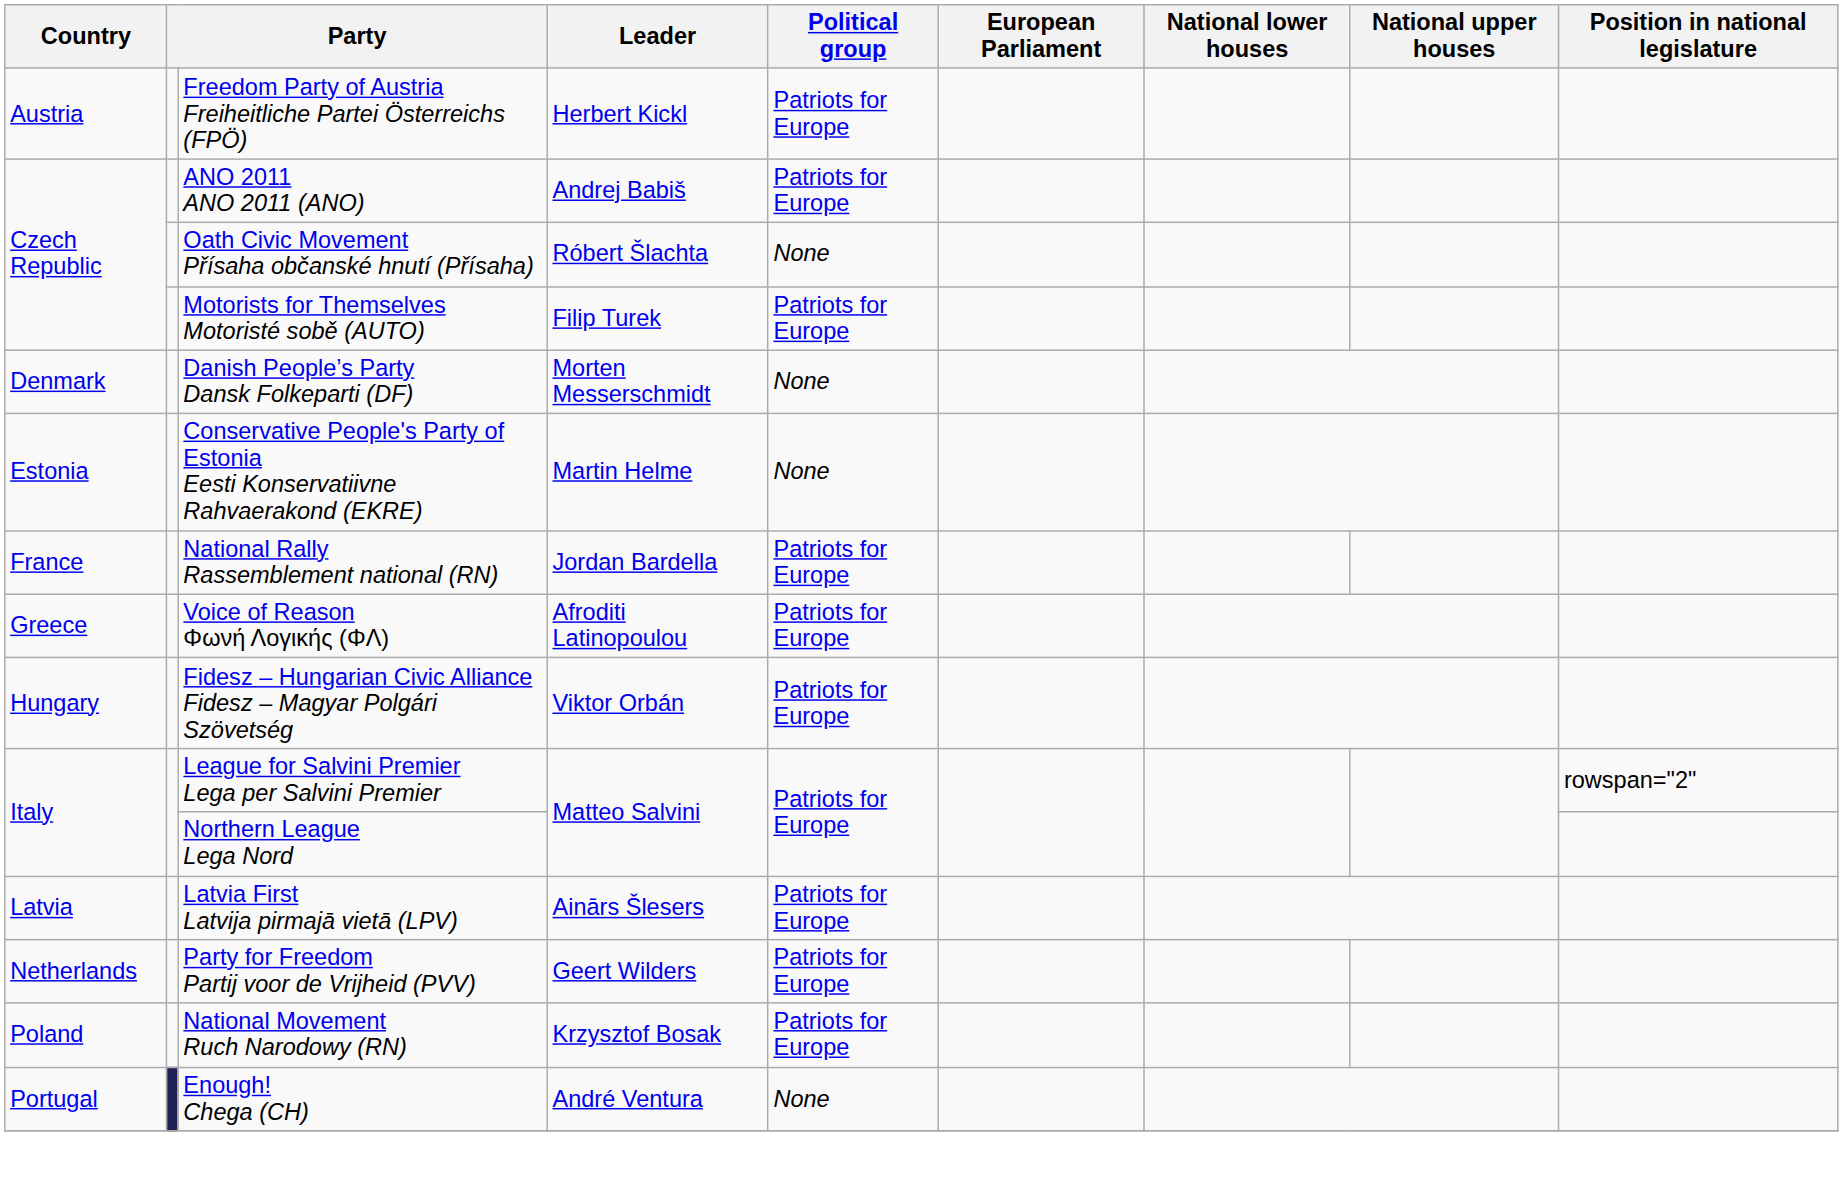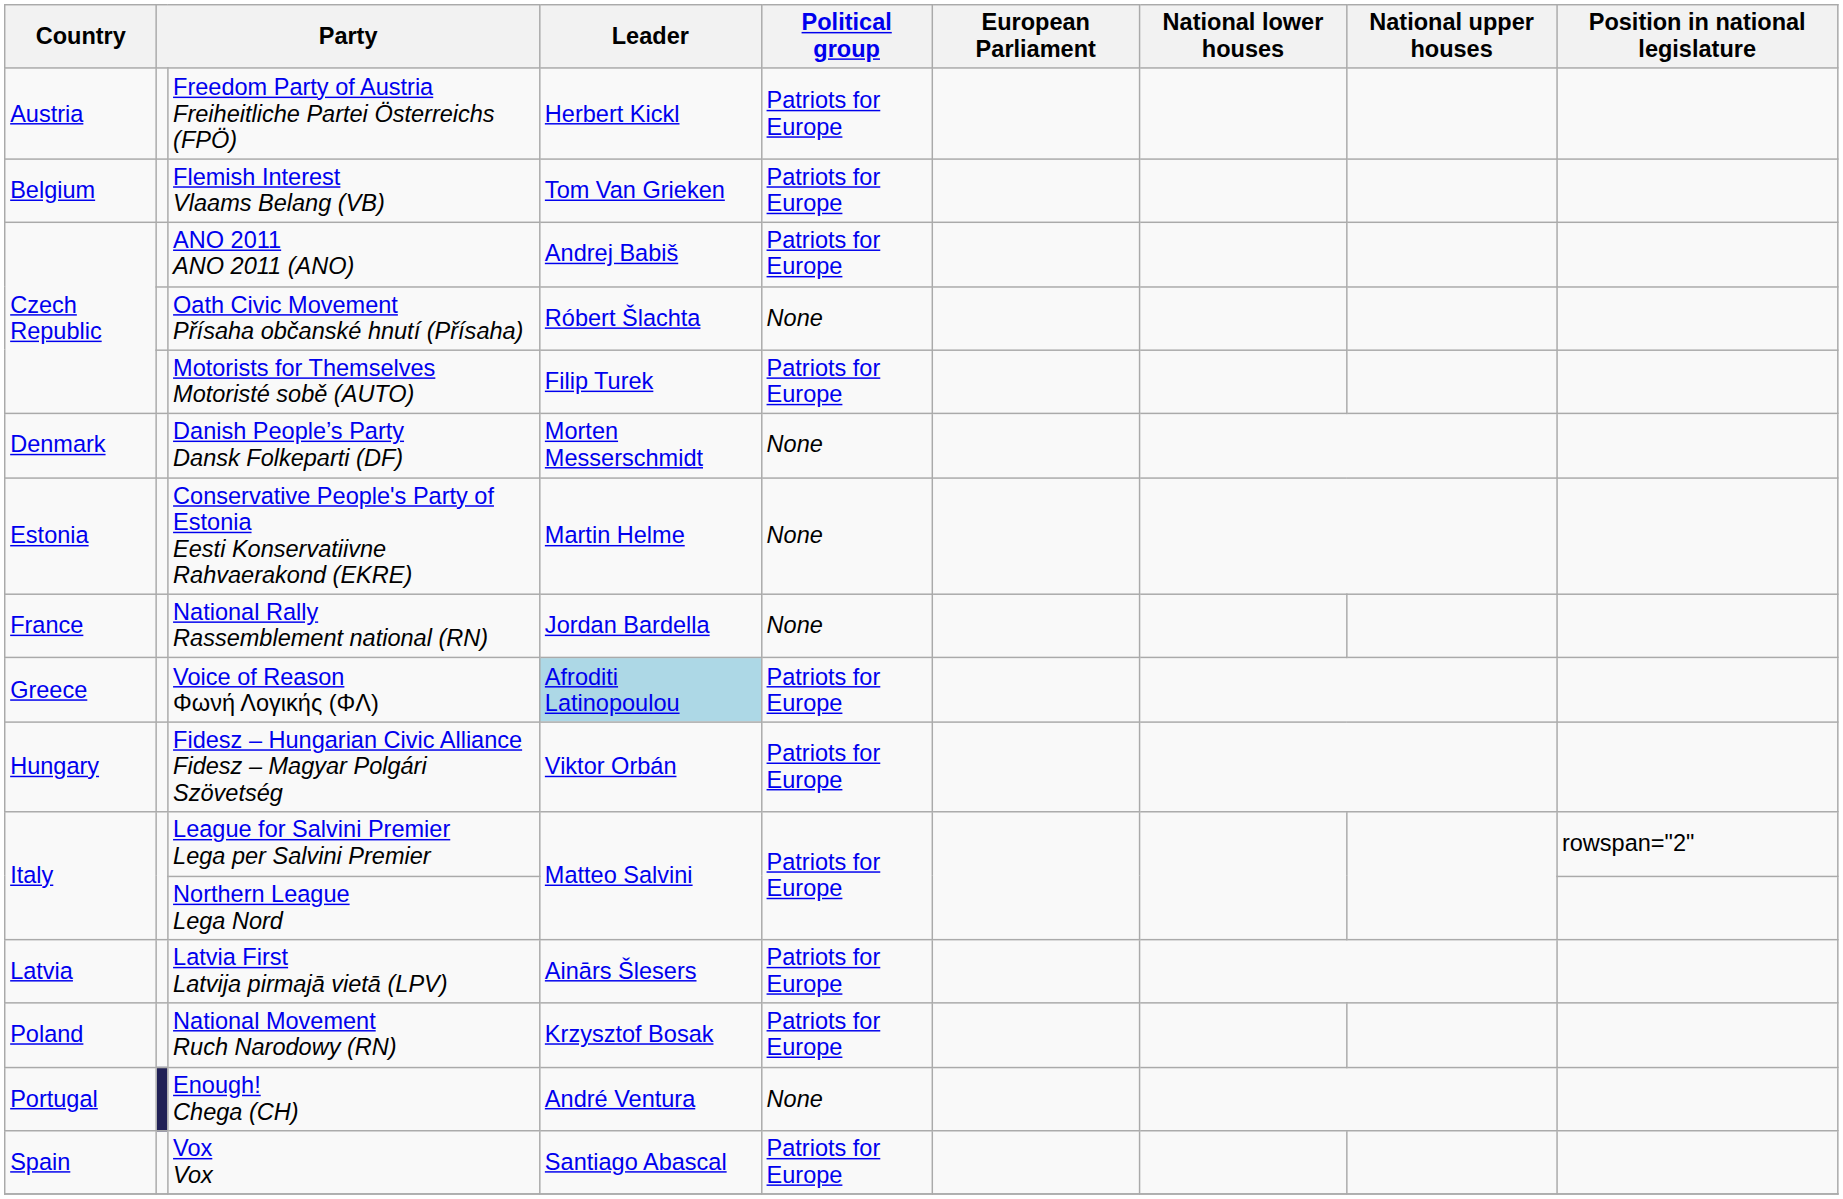+ row: (279, 190)
(830, 562) Patriots for Europe -> (795, 625) None
(620, 625) no background -> (612, 689) lightblue background
- row: (330, 971)
+ row: (193, 1162)
